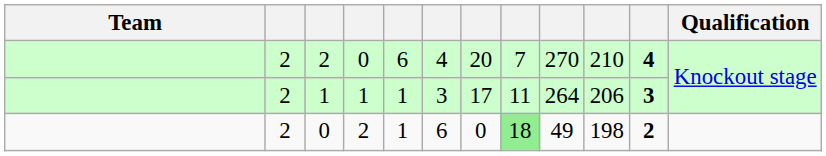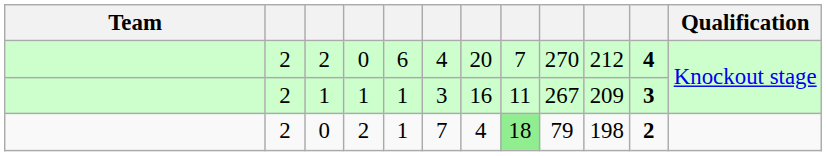(607, 58) 210 -> (607, 58) 212
(481, 95) 17 -> (481, 95) 16
(562, 95) 264 -> (562, 95) 267
(607, 95) 206 -> (607, 95) 209
(442, 131) 6 -> (442, 131) 7
(481, 131) 0 -> (481, 131) 4
(562, 131) 49 -> (562, 131) 79
